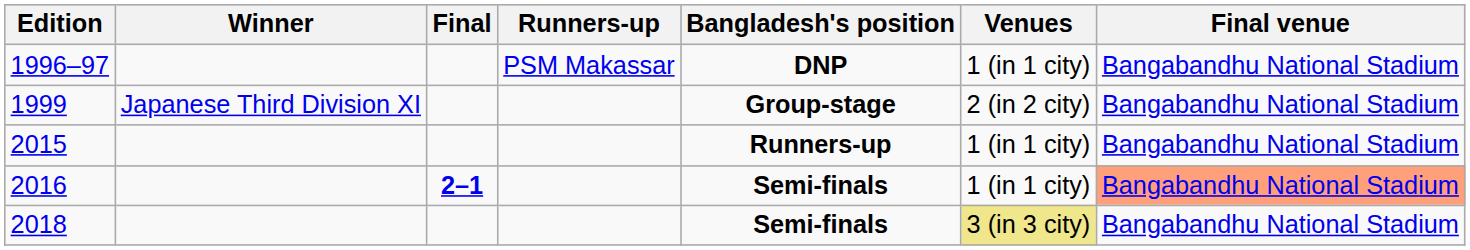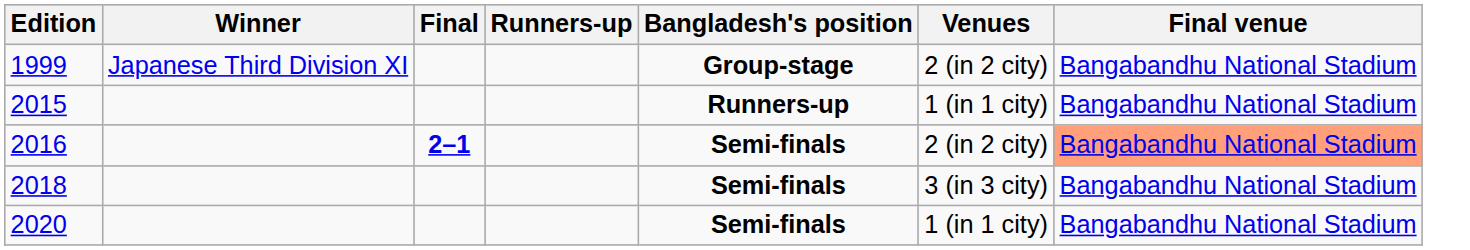- row: (60, 64)
(1028, 184) 1 (in 1 city) -> (986, 144) 2 (in 2 city)
(1028, 225) khaki background -> (986, 184) no background
+ row: (39, 225)
